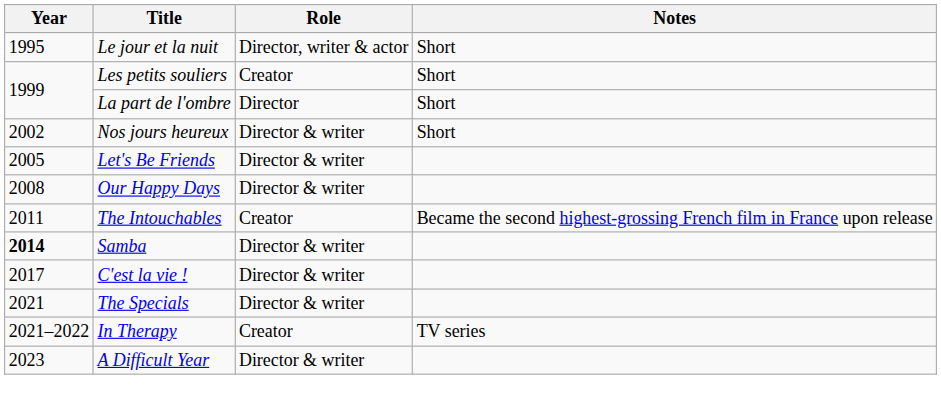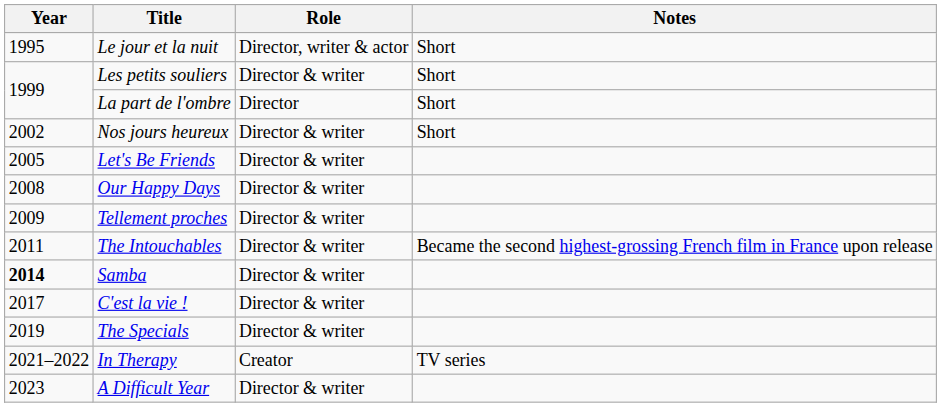(266, 75) Creator -> (302, 75) Director & writer
+ row: (162, 217)
(266, 217) Creator -> (302, 246) Director & writer
(27, 302) 2021 -> (27, 331) 2019
